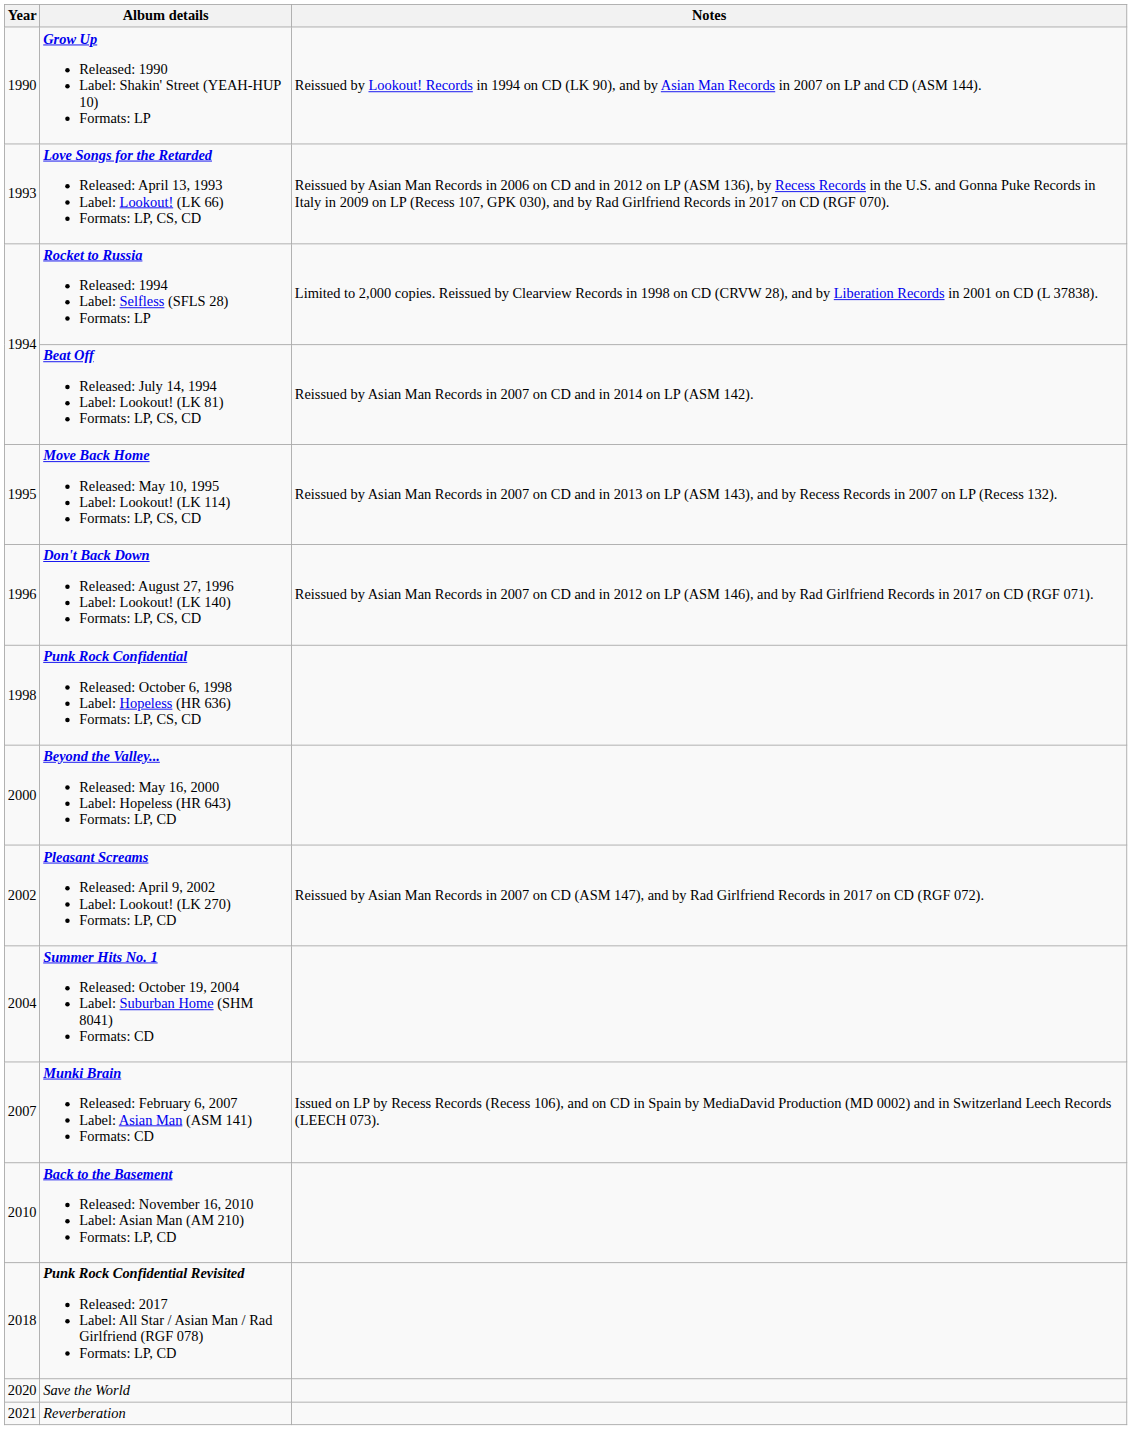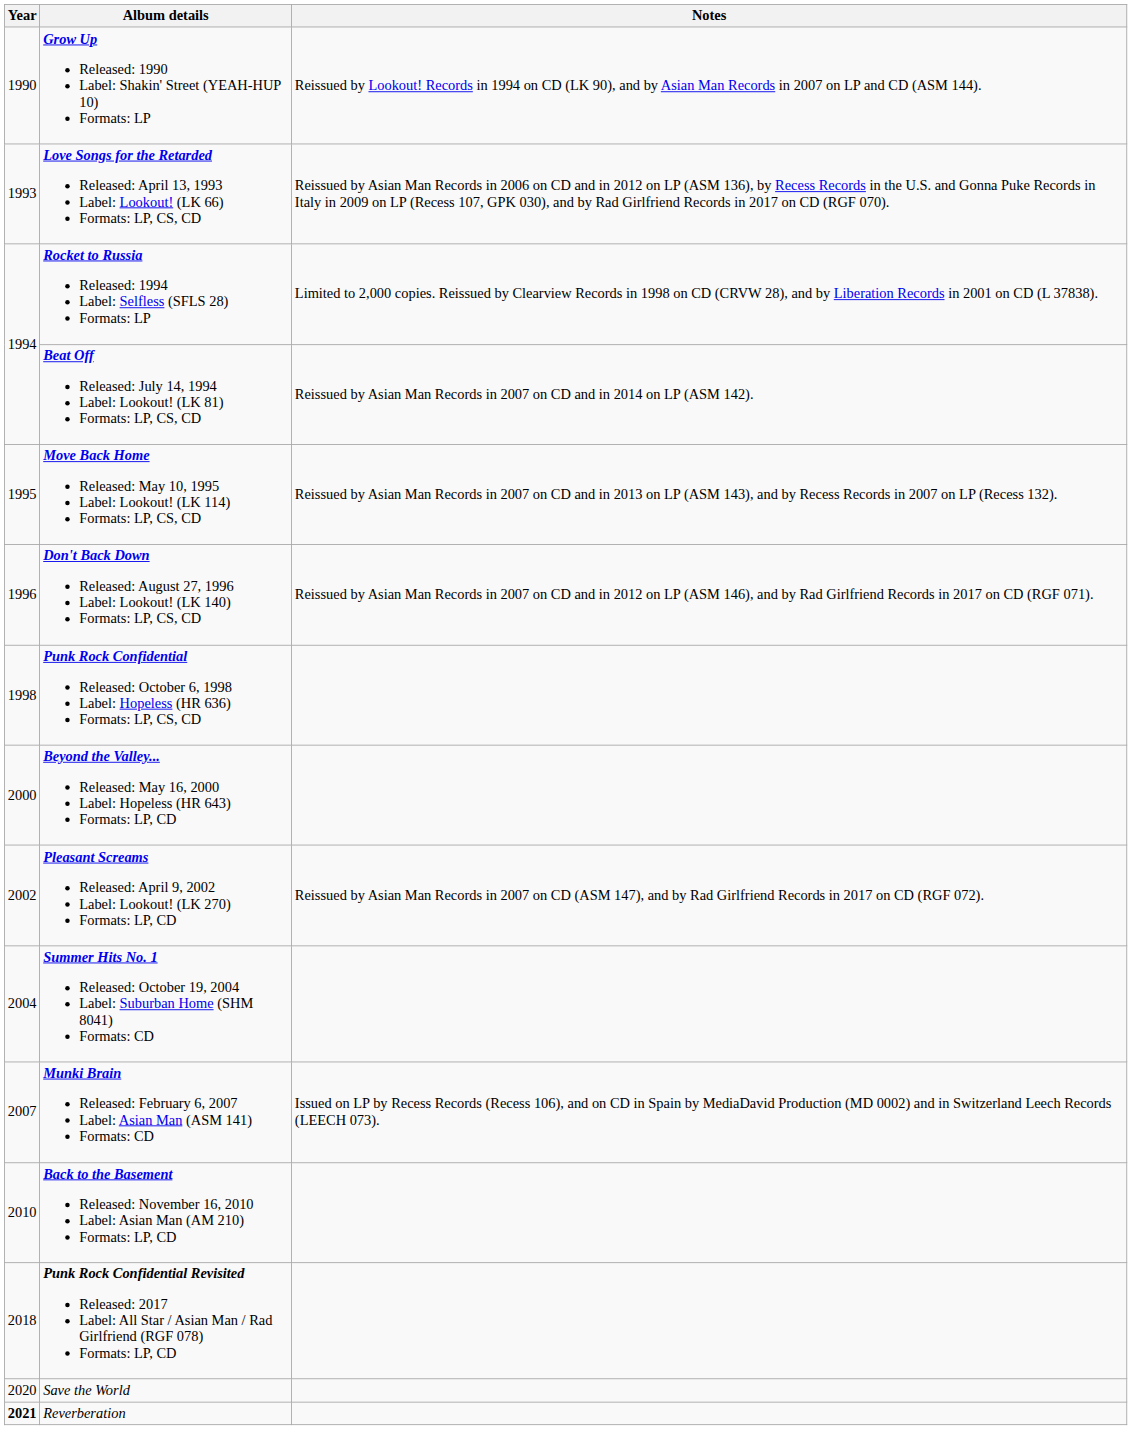(22, 1413) normal -> (22, 1413) bold
